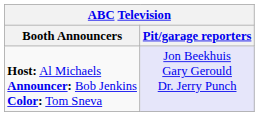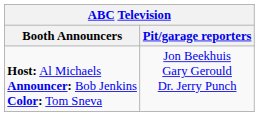(197, 71) lavender background -> (197, 71) no background
